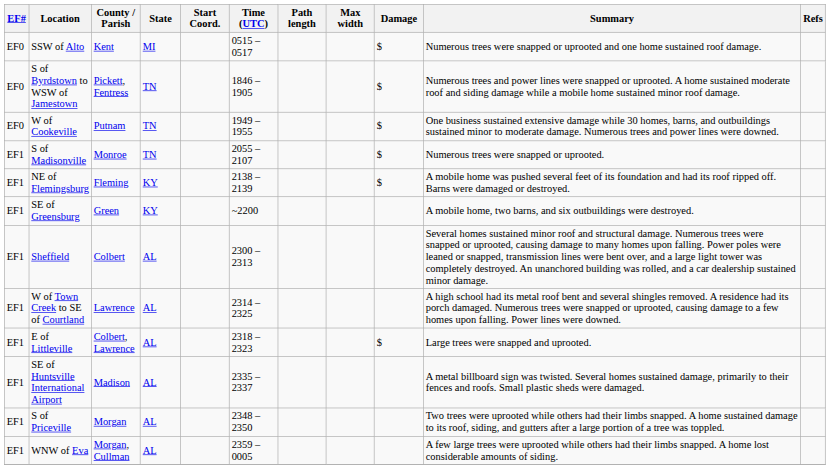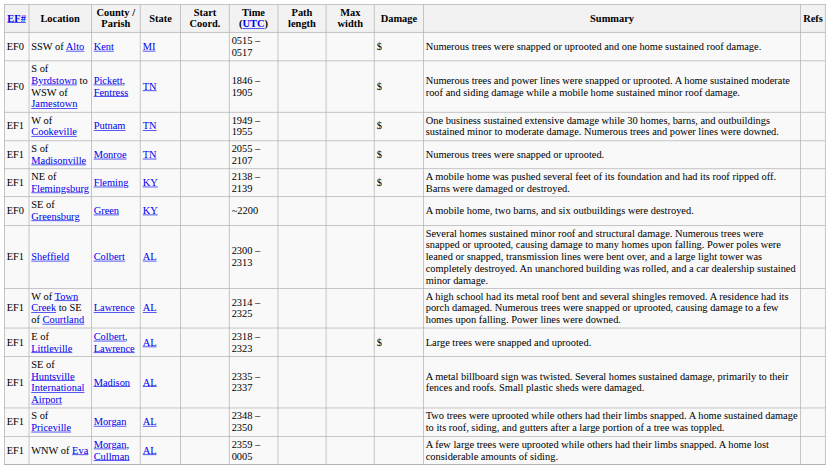(15, 126) EF0 -> (15, 126) EF1
(15, 211) EF1 -> (15, 211) EF0
